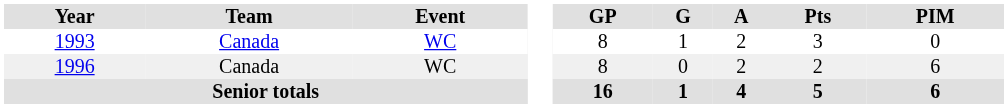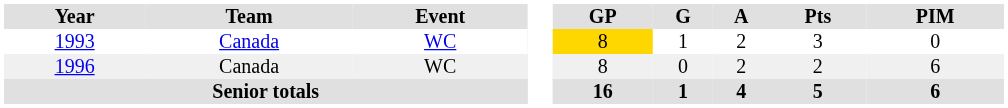(603, 41) no background -> (603, 41) gold background
